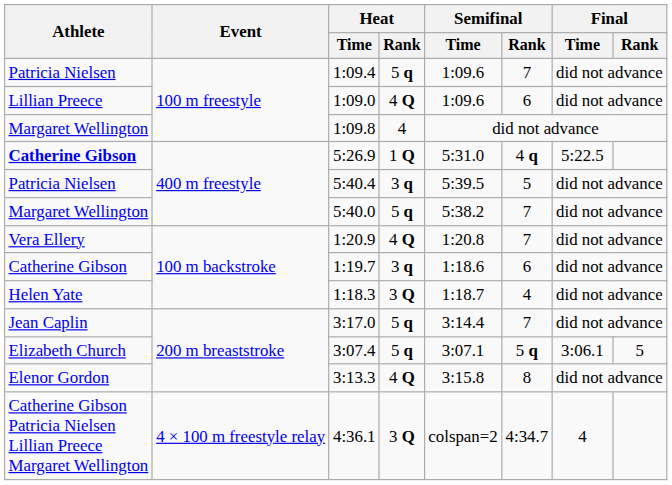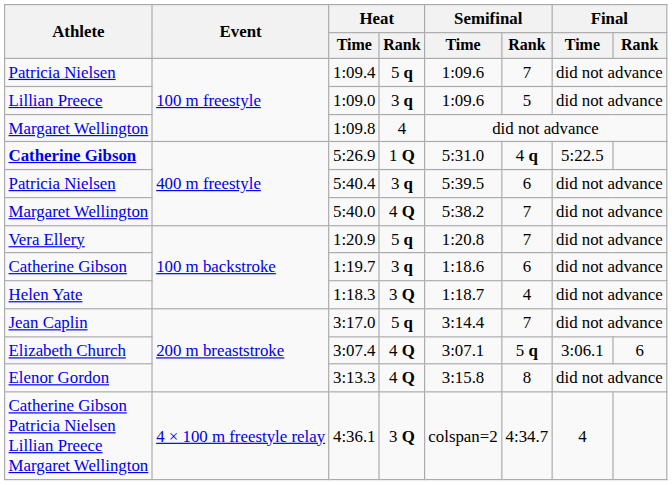(402, 100) 4 Q -> (402, 100) 3 q
(527, 100) 6 -> (527, 100) 5
(527, 184) 5 -> (527, 184) 6
(402, 211) 5 q -> (402, 211) 4 Q
(402, 239) 4 Q -> (402, 239) 5 q
(402, 350) 5 q -> (402, 350) 4 Q
(640, 350) 5 -> (640, 350) 6
